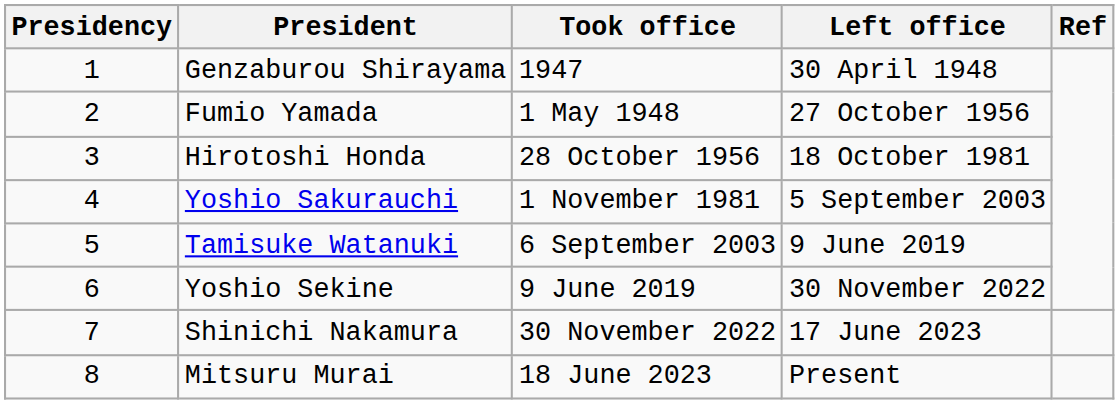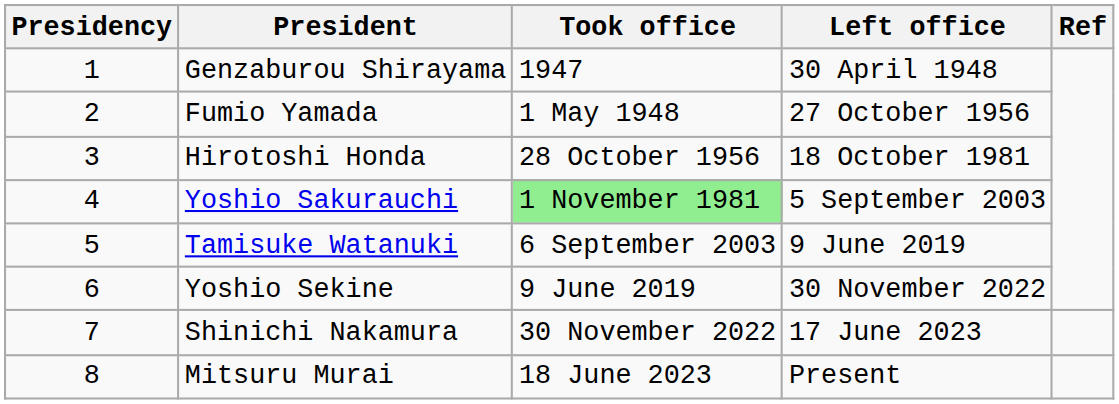(640, 201) no background -> (640, 201) lightgreen background
